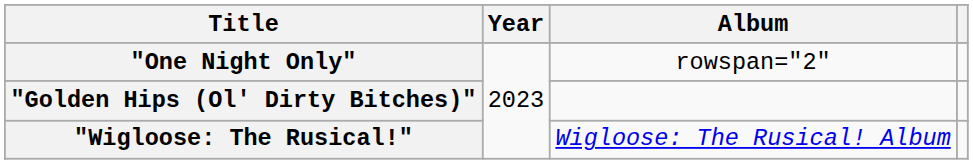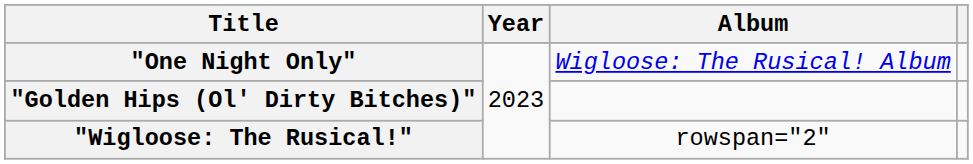(753, 62) rowspan="2" -> (753, 62) Wigloose: The Rusical! Album
(753, 139) Wigloose: The Rusical! Album -> (753, 139) rowspan="2"
